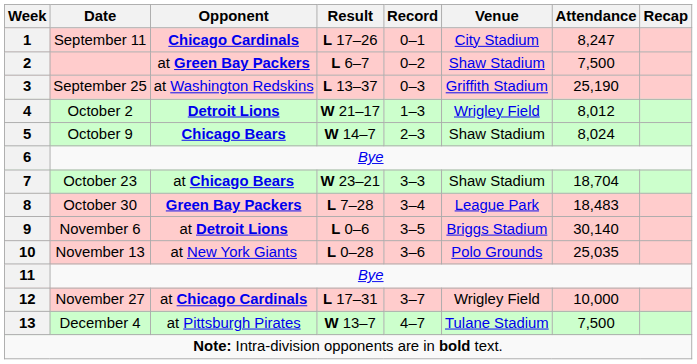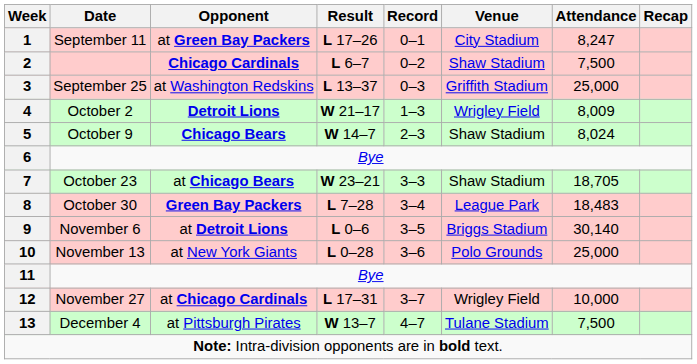(234, 39) Chicago Cardinals -> (234, 39) at Green Bay Packers
(234, 63) at Green Bay Packers -> (234, 63) Chicago Cardinals
(596, 87) 25,190 -> (596, 87) 25,000
(596, 110) 8,012 -> (596, 110) 8,009
(596, 181) 18,704 -> (596, 181) 18,705
(596, 252) 25,035 -> (596, 252) 25,000
